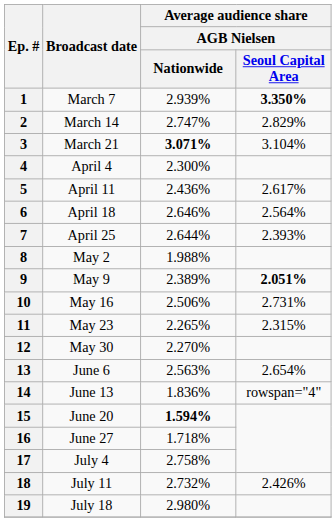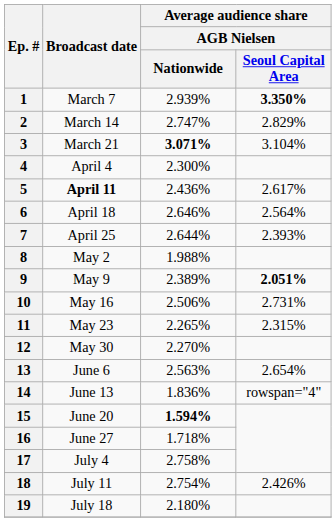(92, 189) normal -> (92, 189) bold
(188, 483) 2.732% -> (188, 483) 2.754%
(188, 506) 2.980% -> (188, 506) 2.180%
